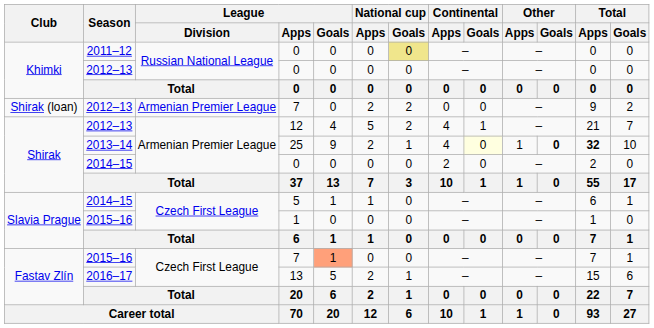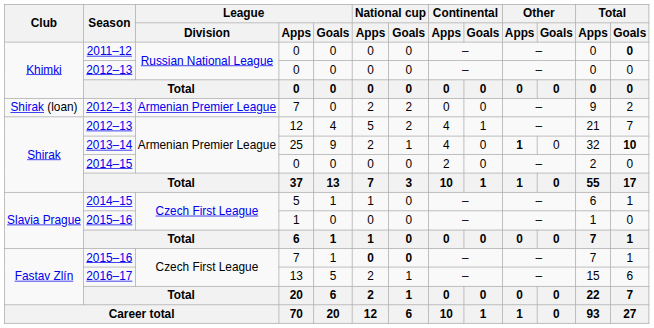(409, 51) khaki background -> (409, 51) no background
(630, 51) normal -> (630, 51) bold
(483, 145) lightyellow background -> (483, 145) no background
(520, 145) normal -> (520, 145) bold
(556, 145) bold -> (556, 145) normal
(593, 145) bold -> (593, 145) normal
(630, 145) normal -> (630, 145) bold
(333, 257) lightsalmon background -> (333, 257) no background
(370, 257) normal -> (370, 257) bold
(409, 257) normal -> (409, 257) bold
